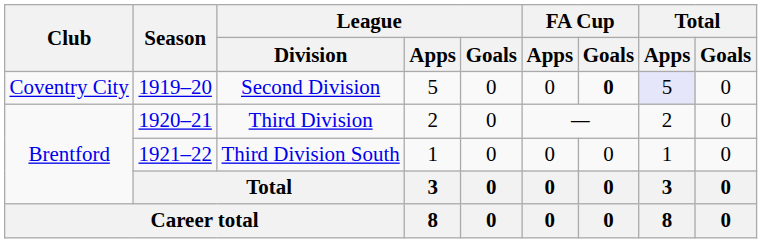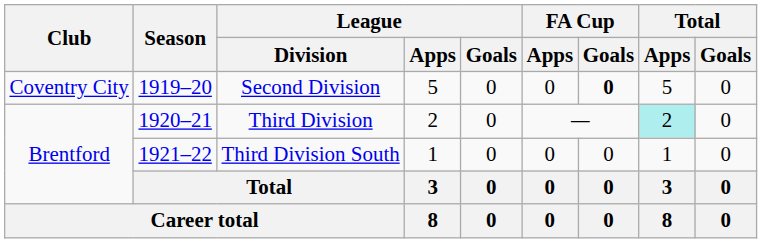(667, 87) lavender background -> (667, 87) no background
(667, 120) no background -> (667, 120) paleturquoise background
